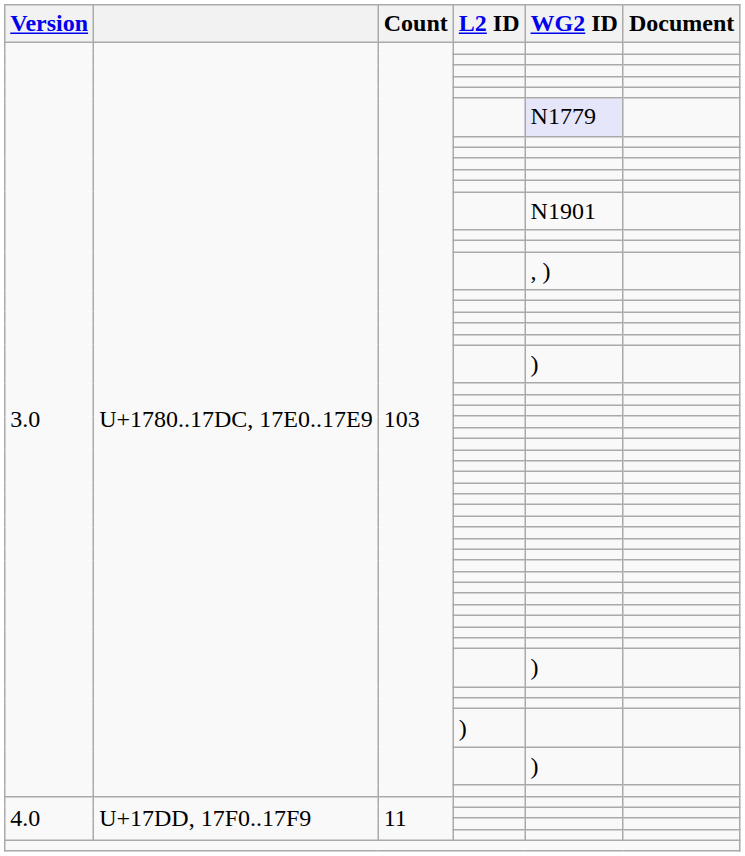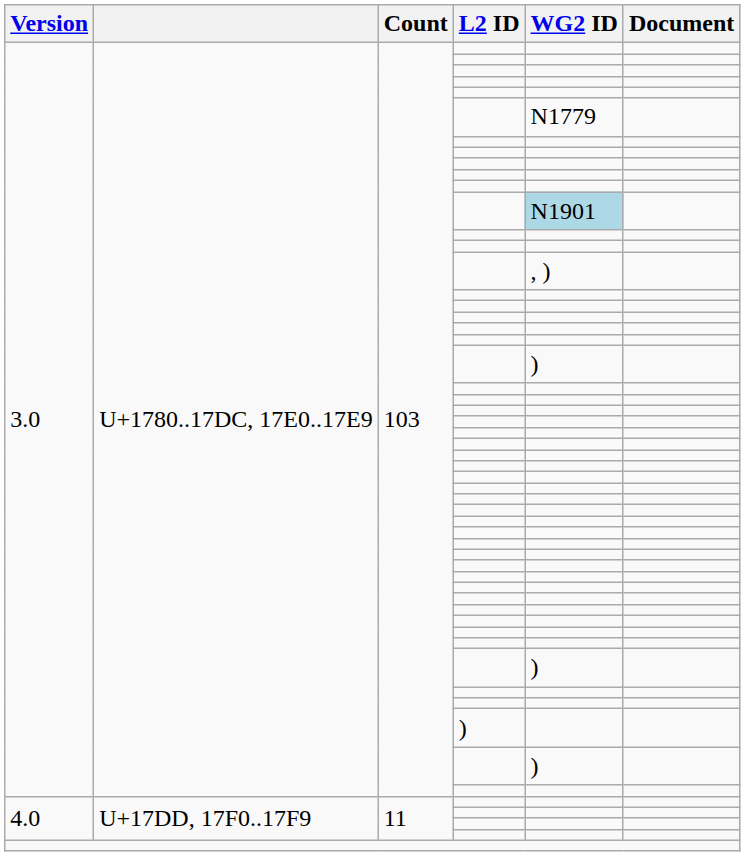(563, 116) lavender background -> (563, 116) no background
(563, 210) no background -> (563, 210) lightblue background
